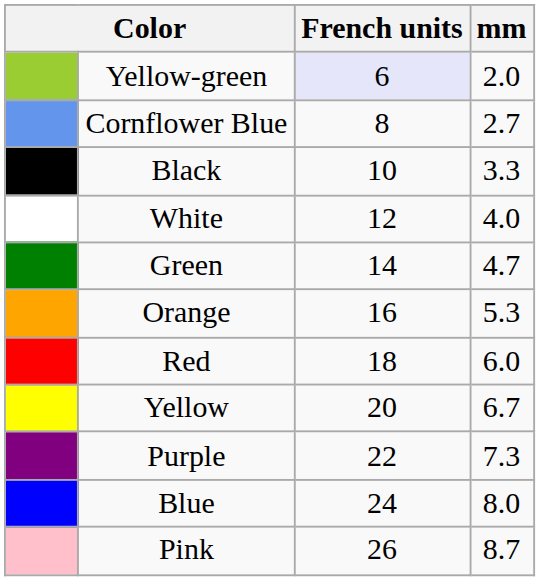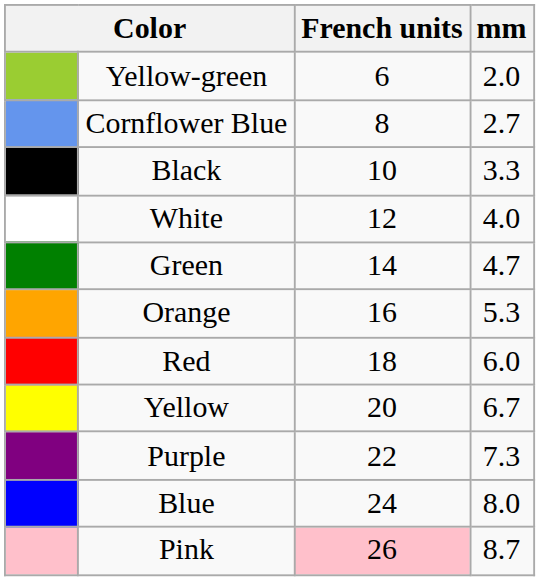(382, 75) lavender background -> (382, 75) no background
(382, 550) no background -> (382, 550) pink background
